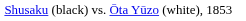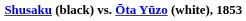(118, 10) normal -> (123, 10) bold
